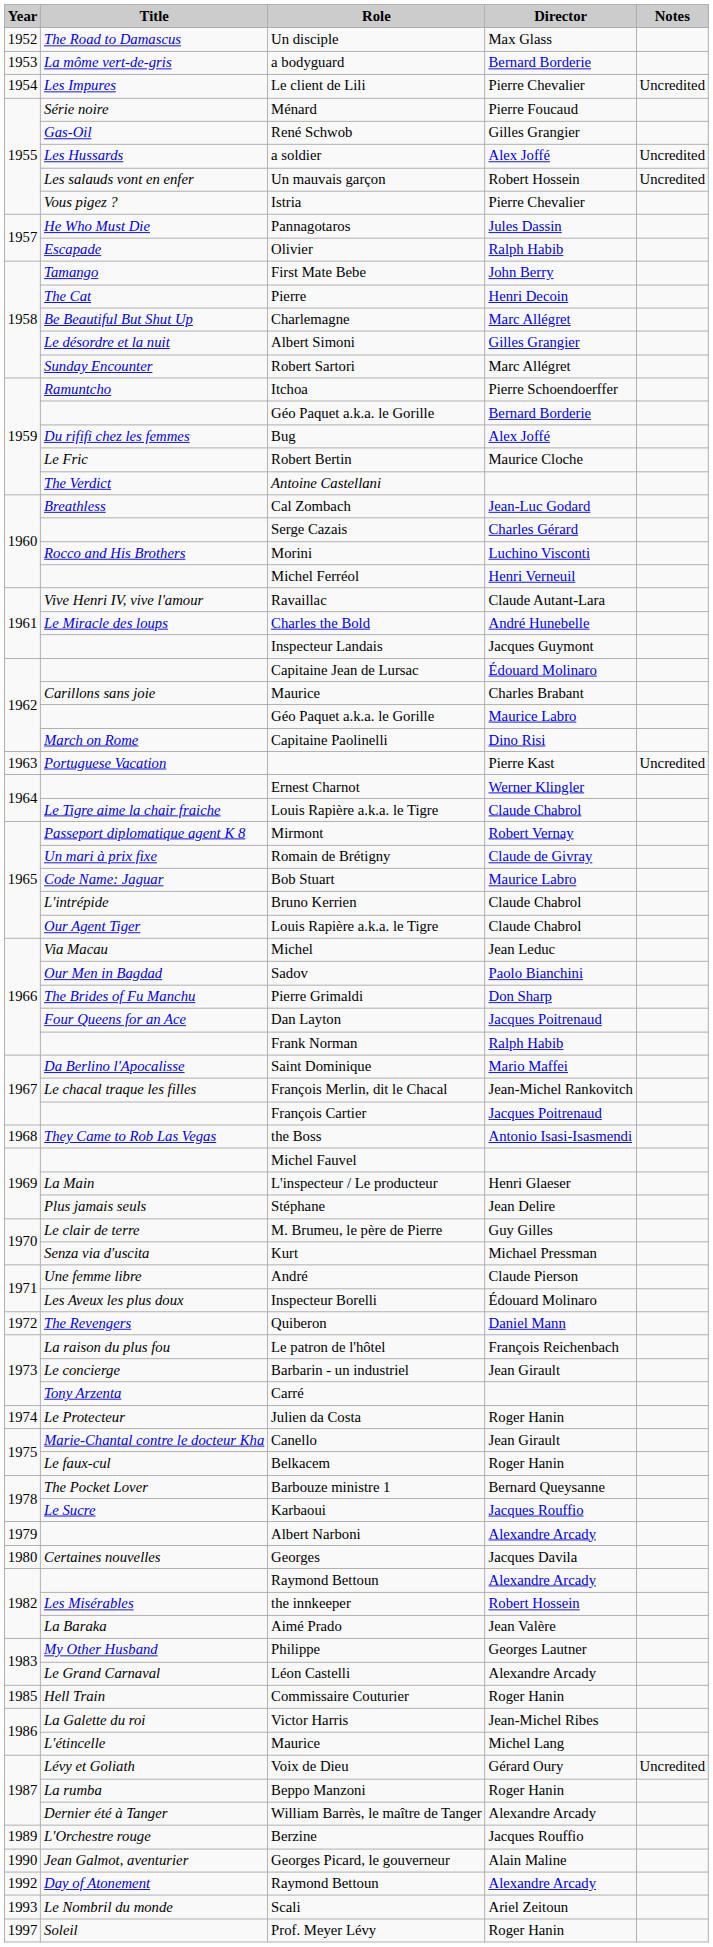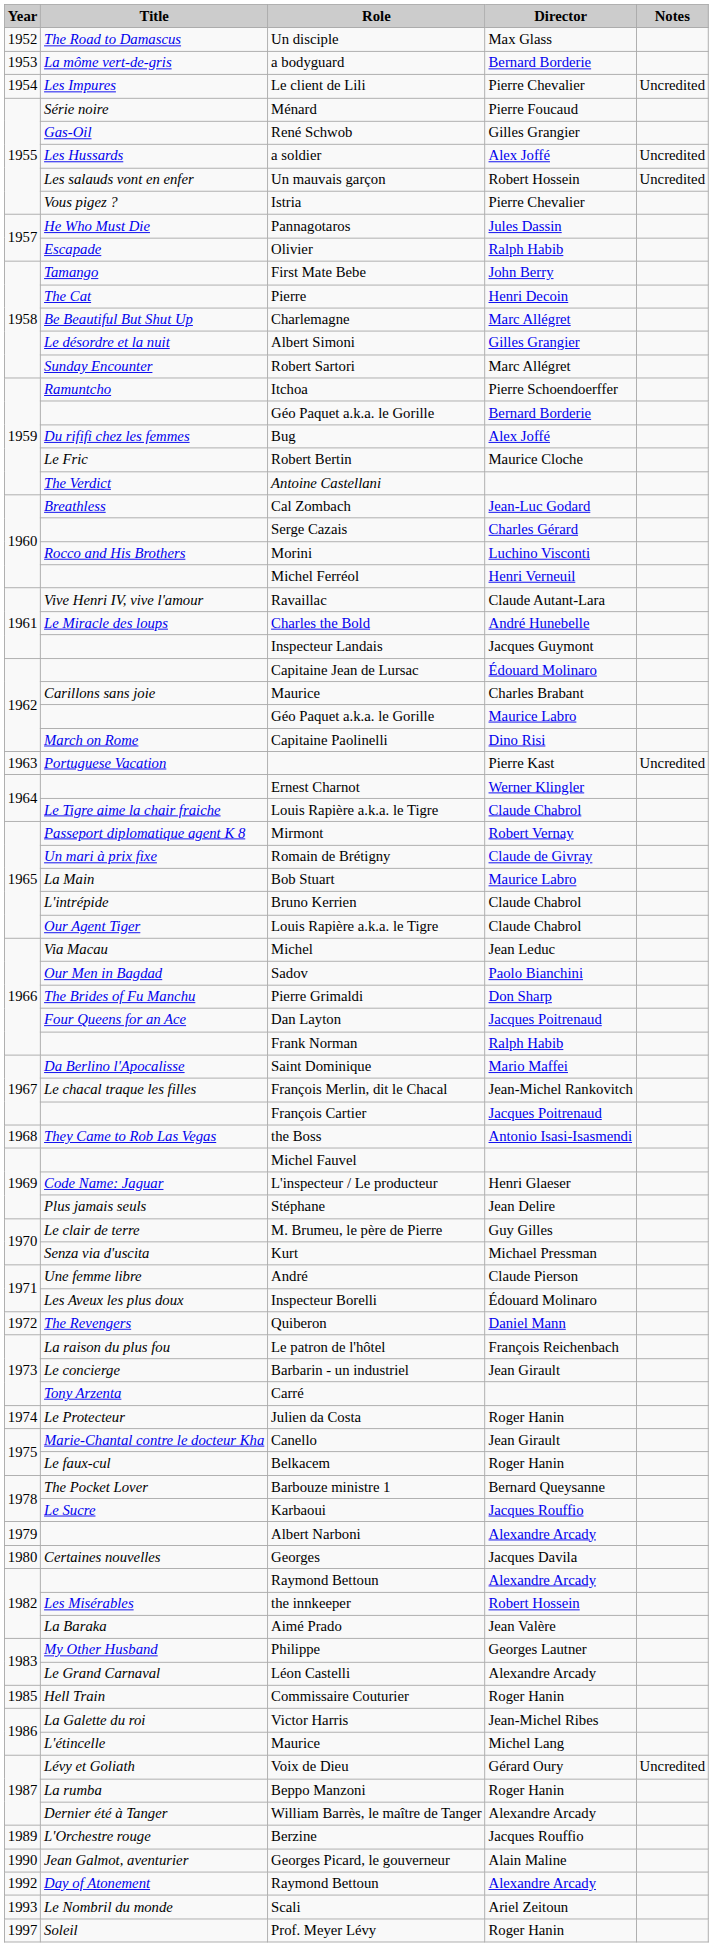(104, 879) Code Name: Jaguar -> (69, 879) La Main
(69, 1183) La Main -> (104, 1183) Code Name: Jaguar
